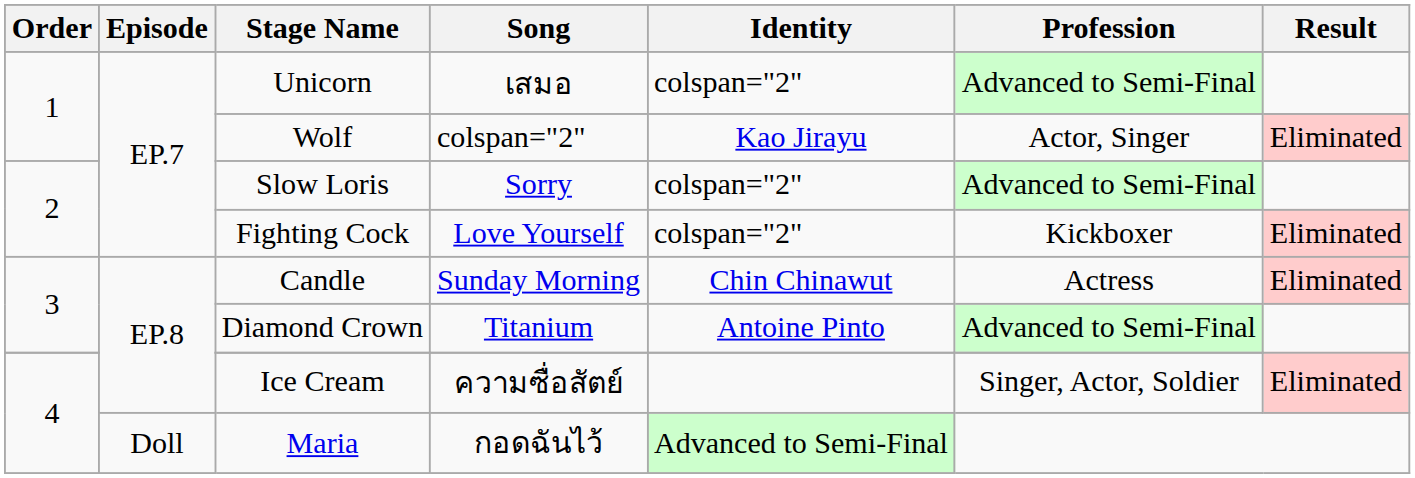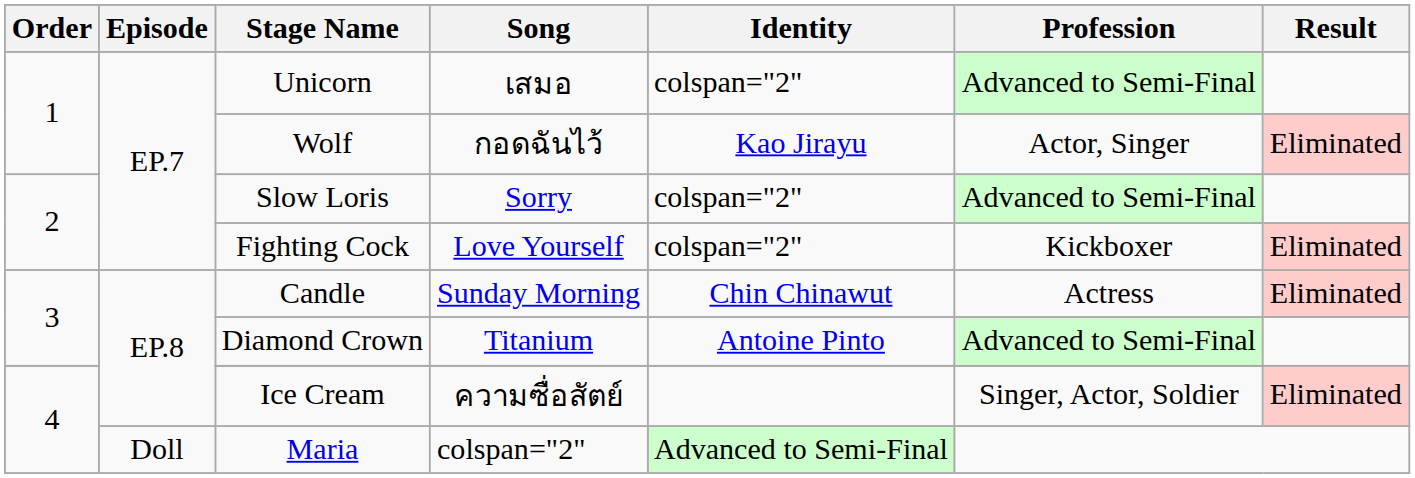(511, 136) colspan="2" -> (539, 144) กอดฉันไว้
(539, 443) กอดฉันไว้ -> (511, 449) colspan="2"
